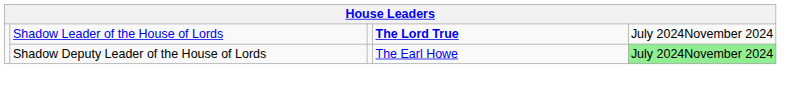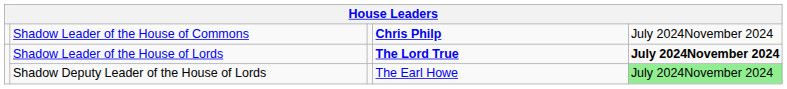+ row: (131, 34)
(702, 34) normal -> (705, 53) bold
